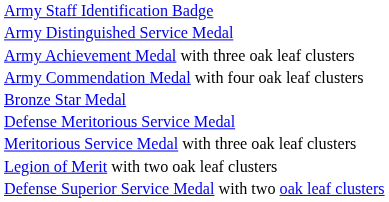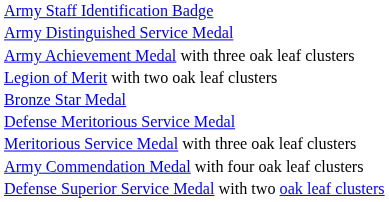(184, 77) Army Commendation Medal with four oak leaf clusters -> (141, 77) Legion of Merit with two oak leaf clusters
(141, 166) Legion of Merit with two oak leaf clusters -> (184, 166) Army Commendation Medal with four oak leaf clusters
